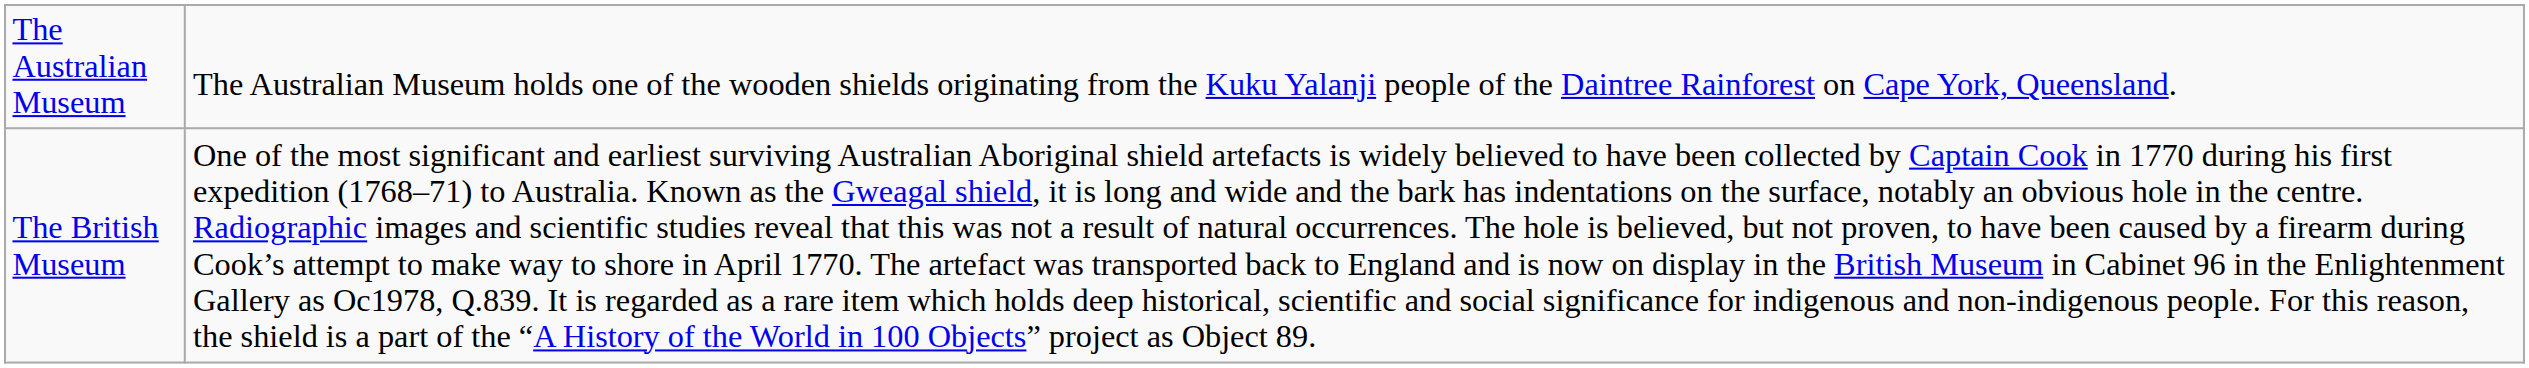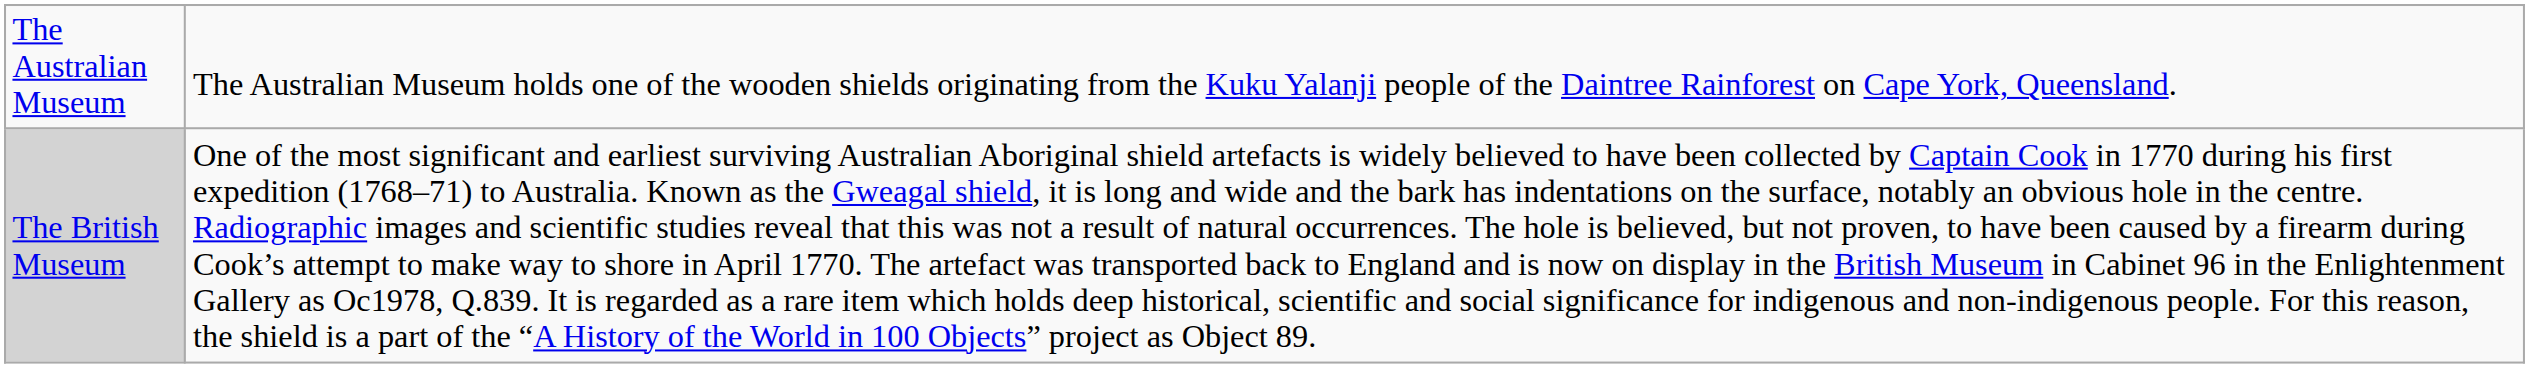(86, 245) no background -> (86, 245) lightgrey background
